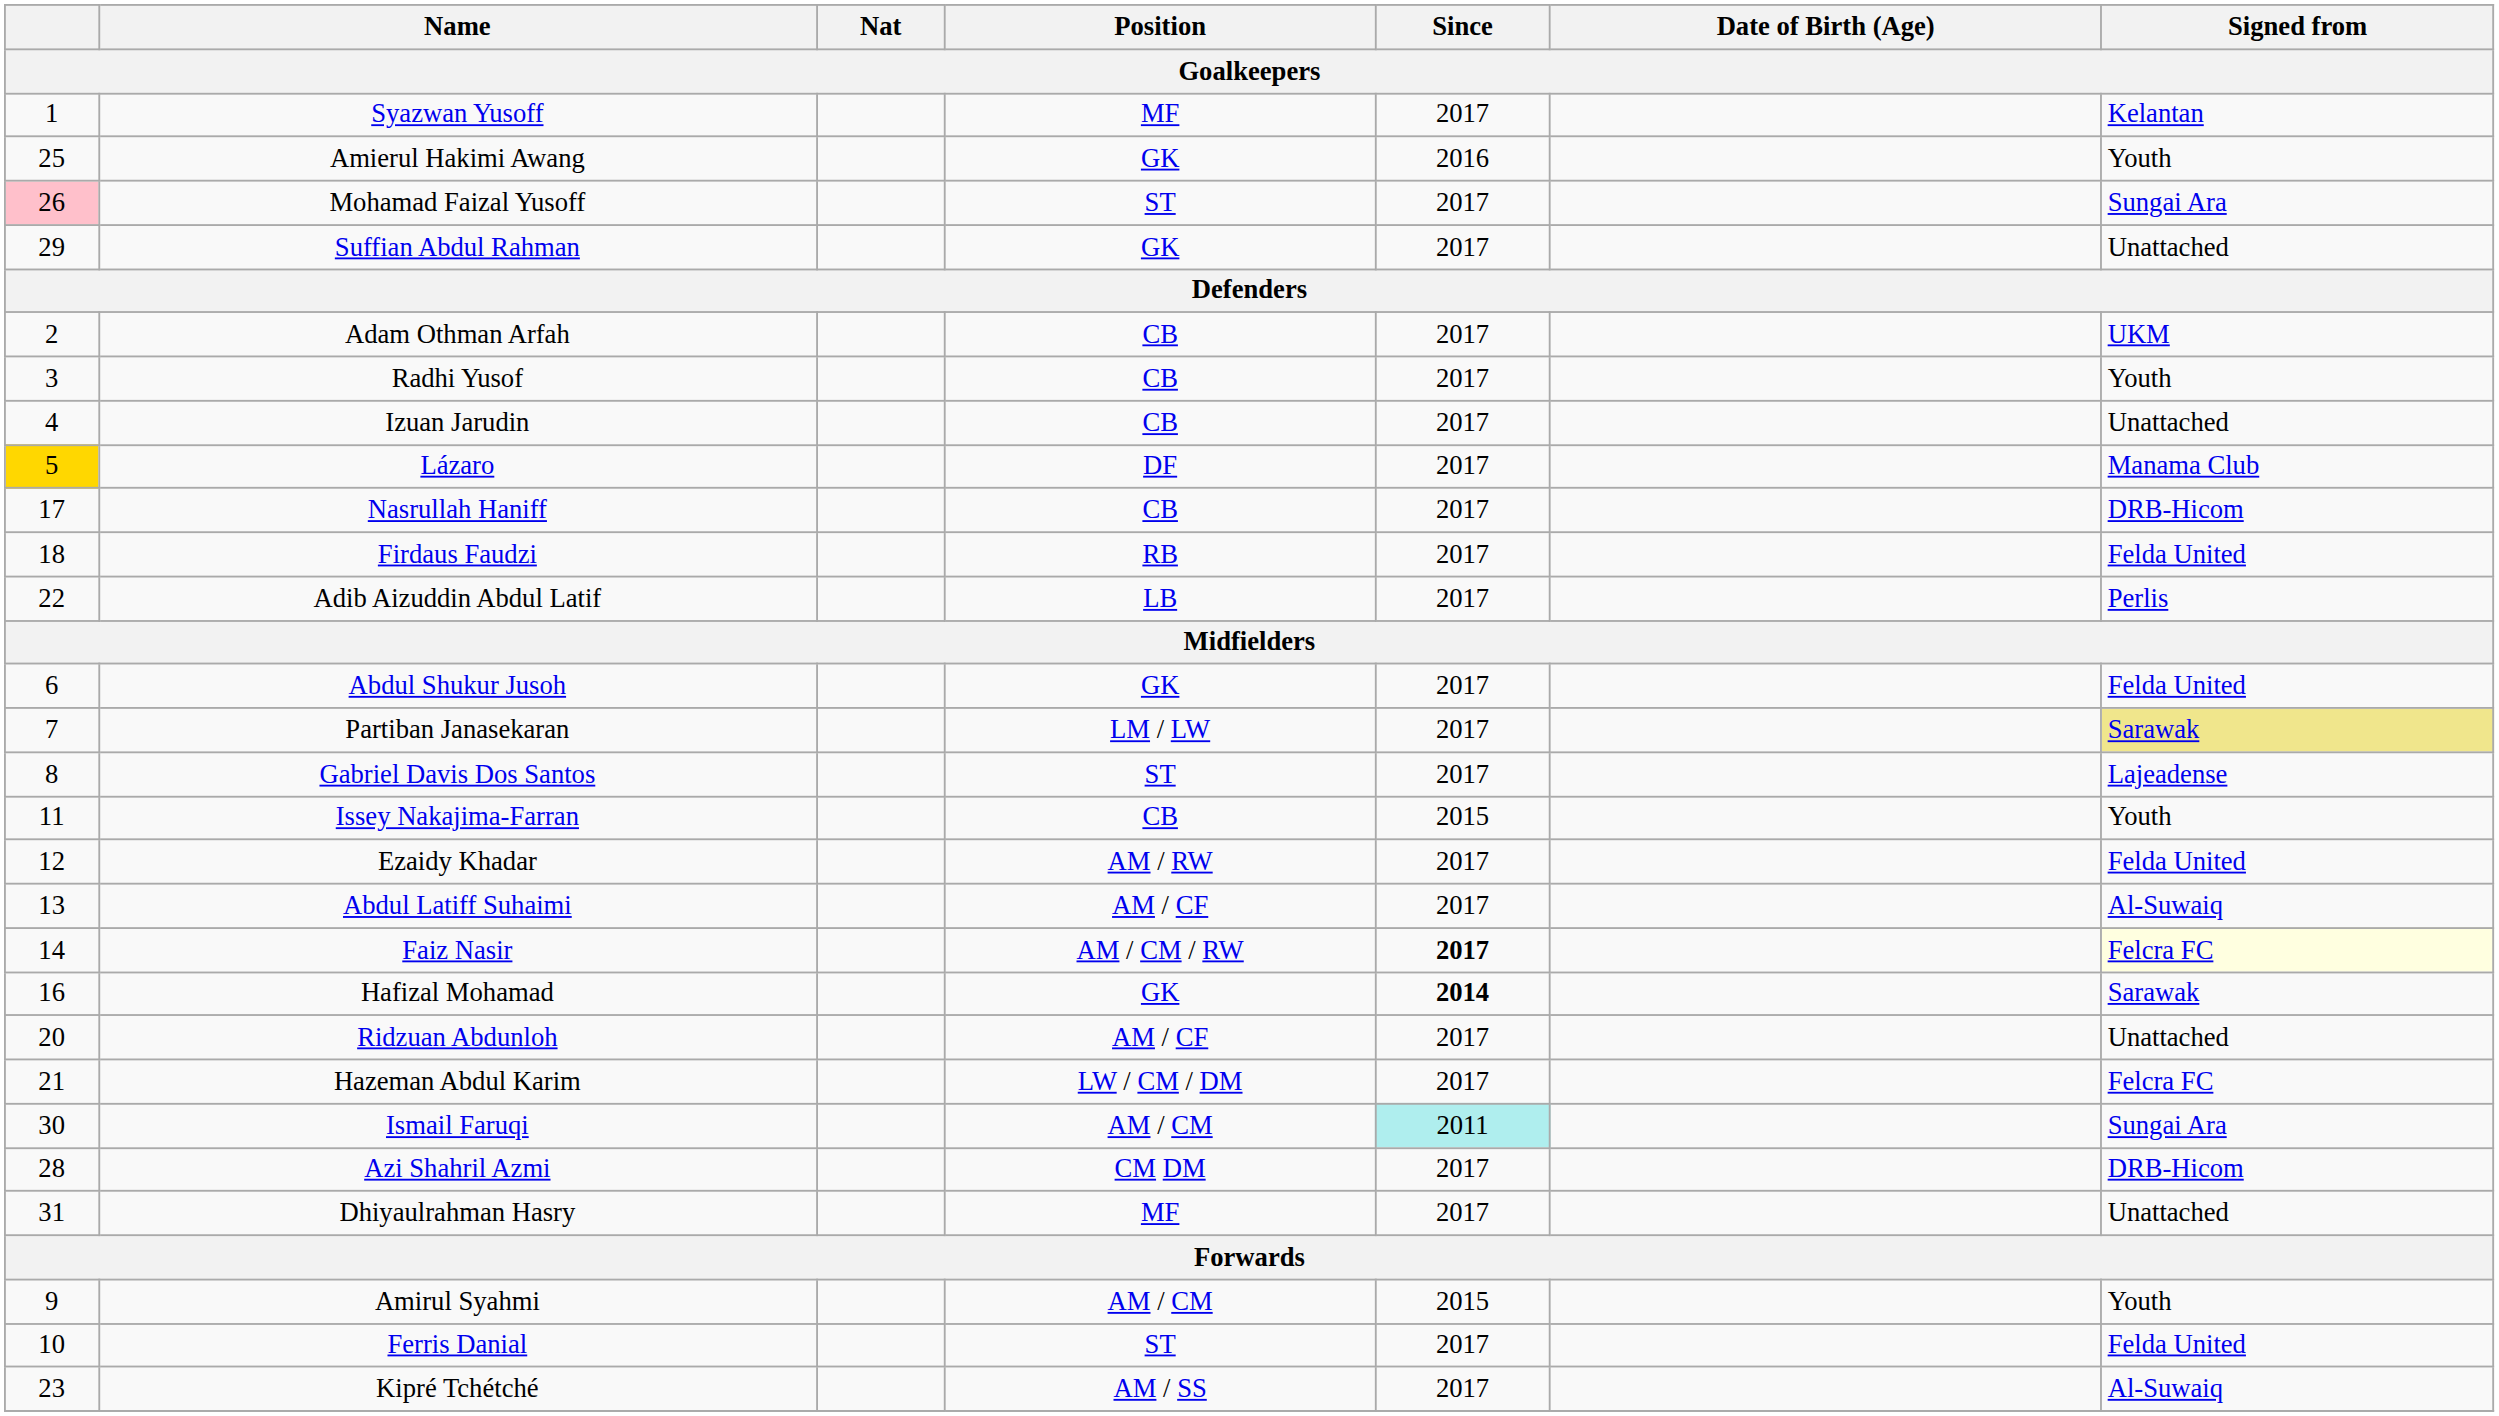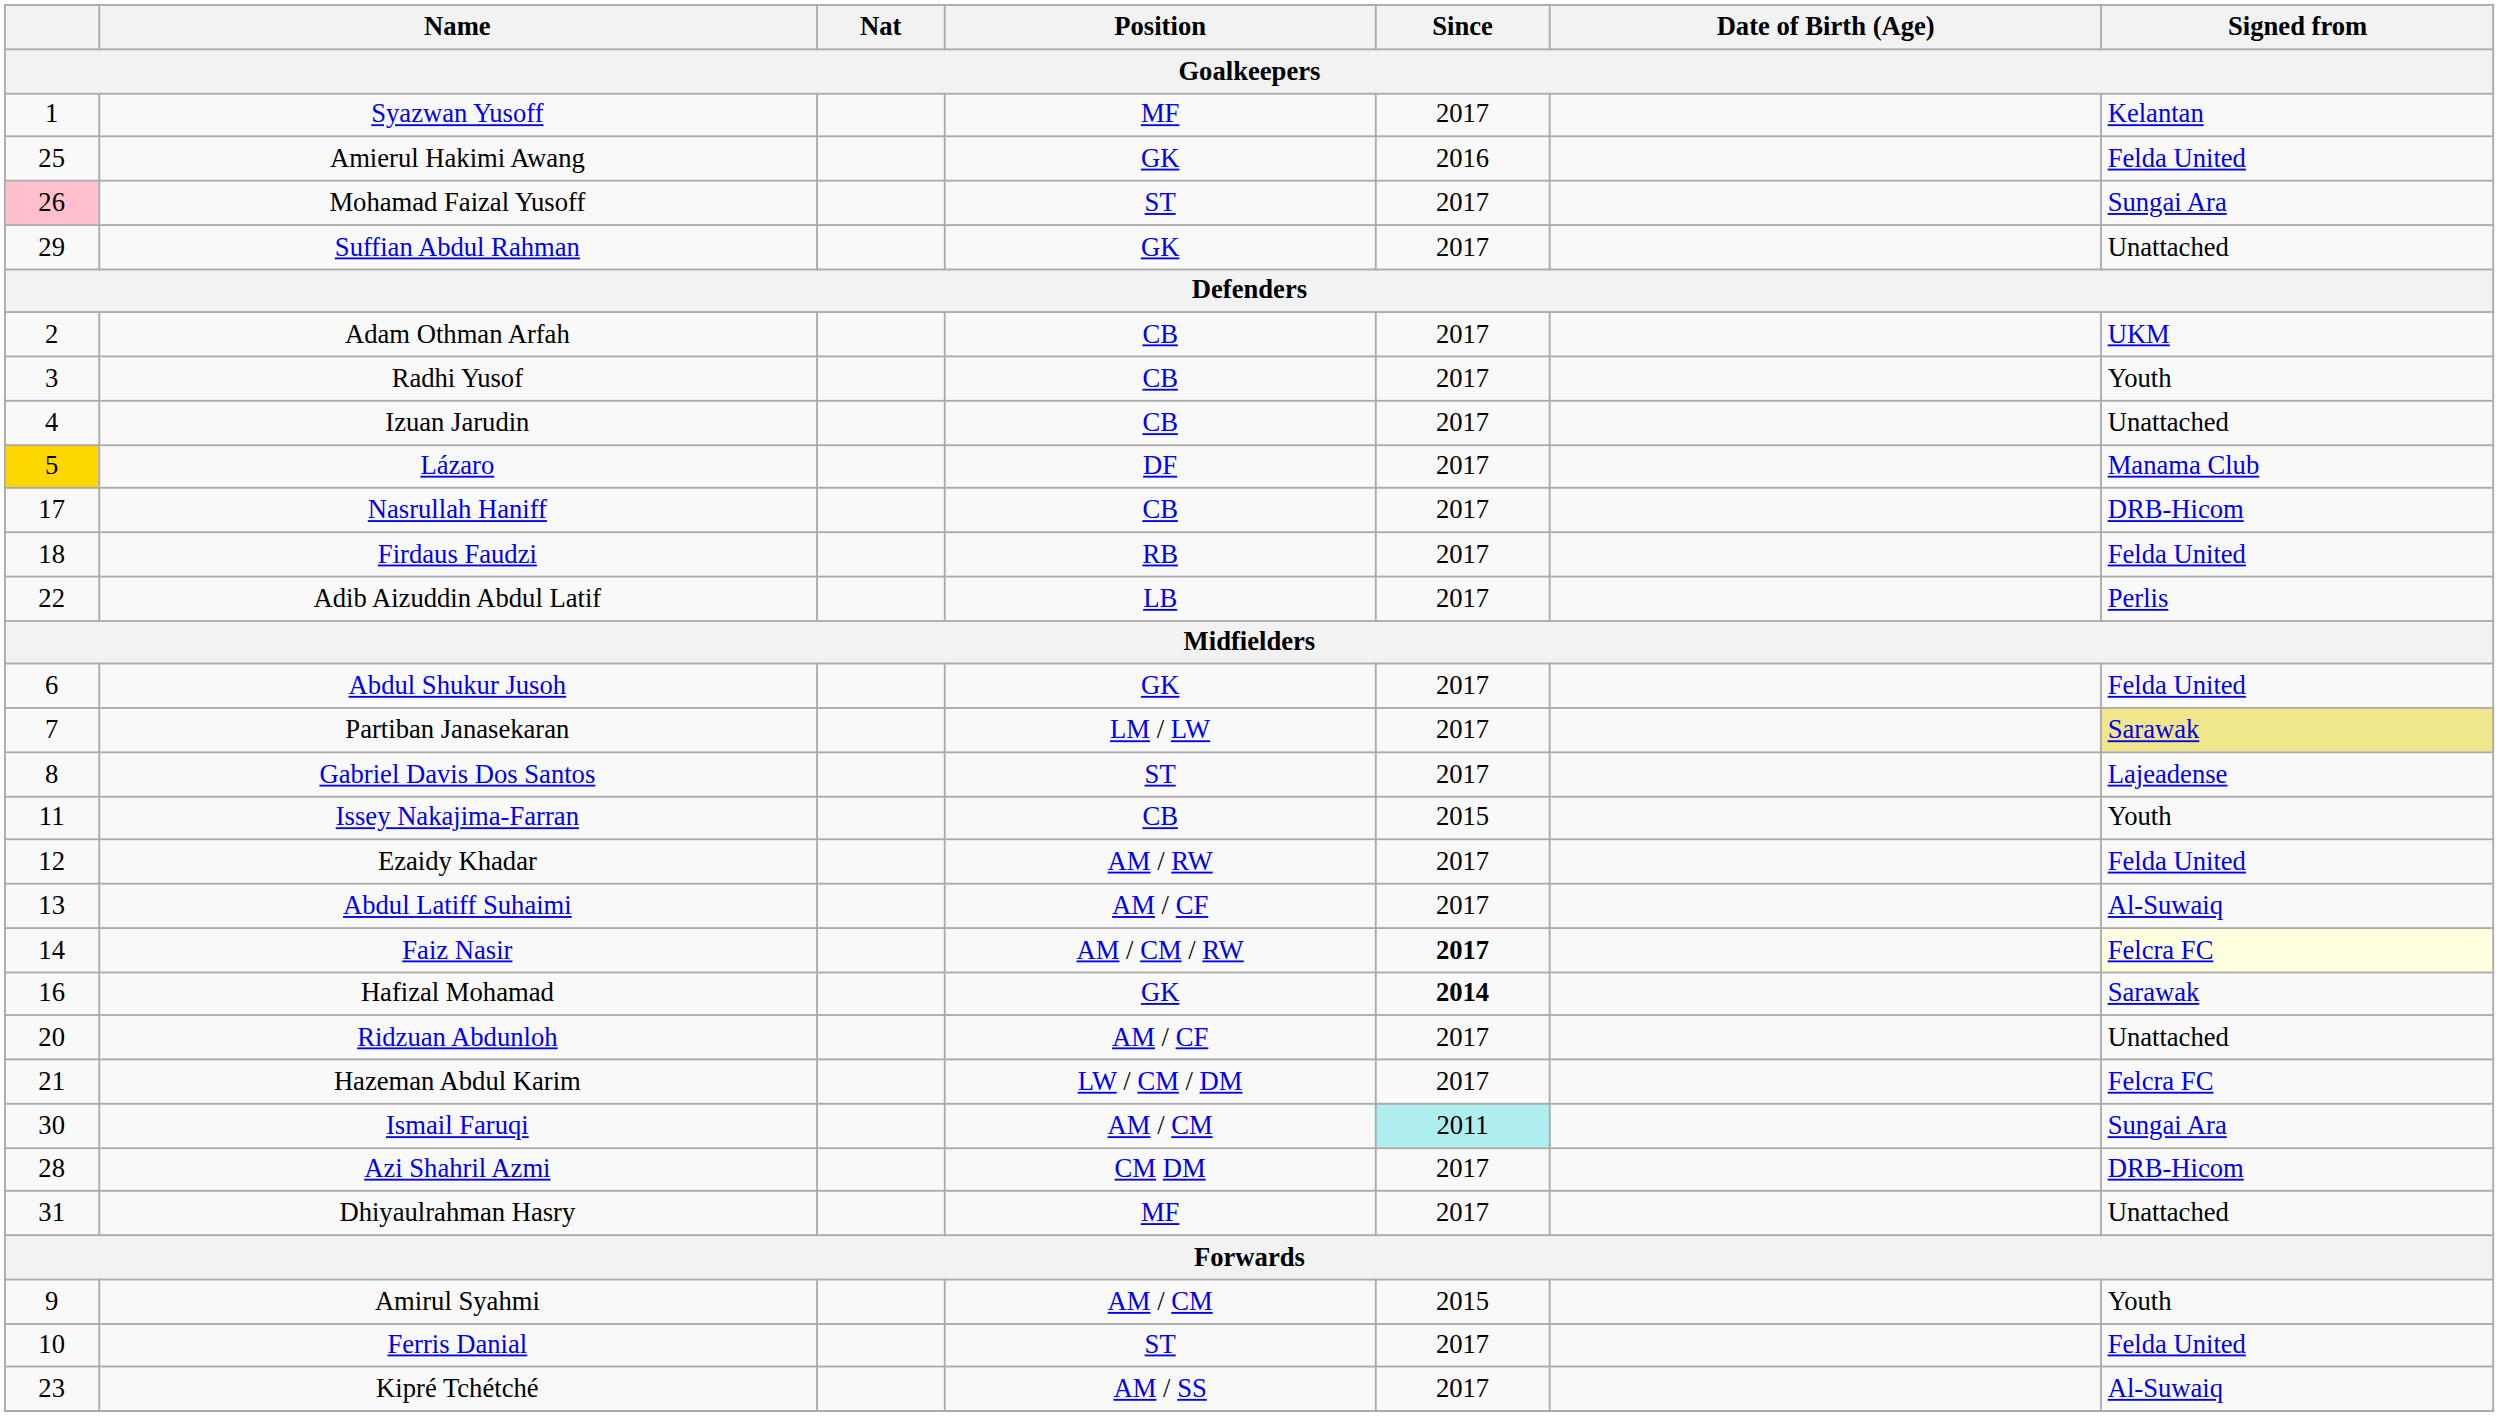(2140, 158) Youth -> (2177, 158) Felda United
